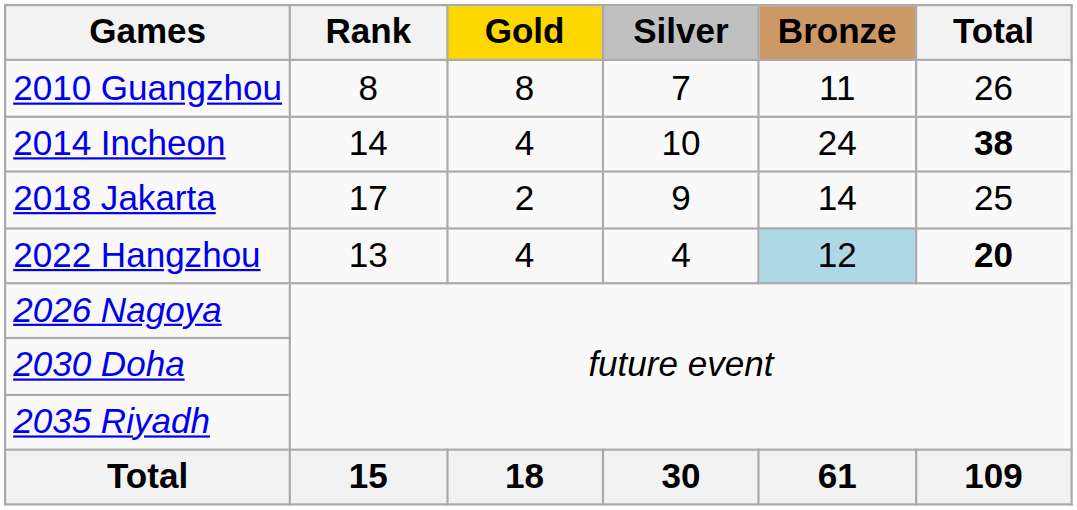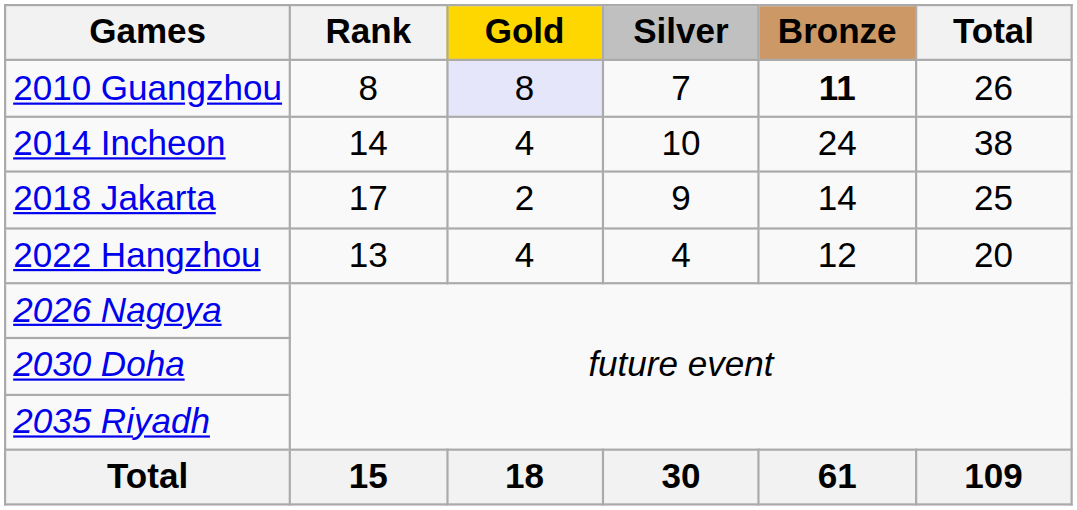(525, 87) no background -> (525, 87) lavender background
(837, 87) normal -> (837, 87) bold
(994, 143) bold -> (994, 143) normal
(837, 254) lightblue background -> (837, 254) no background
(994, 254) bold -> (994, 254) normal
